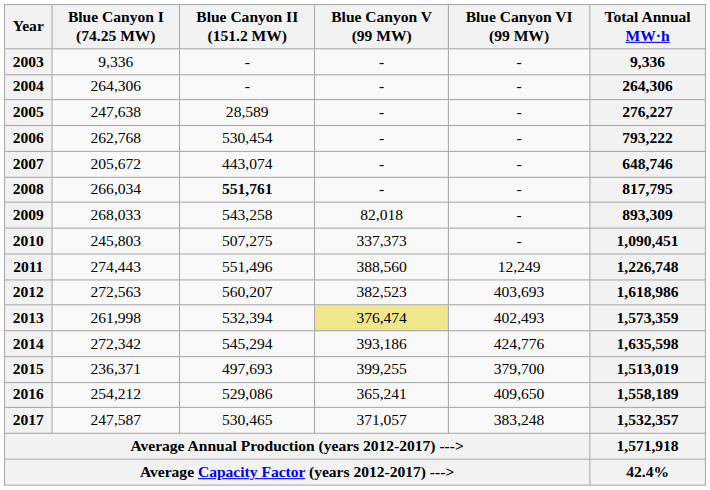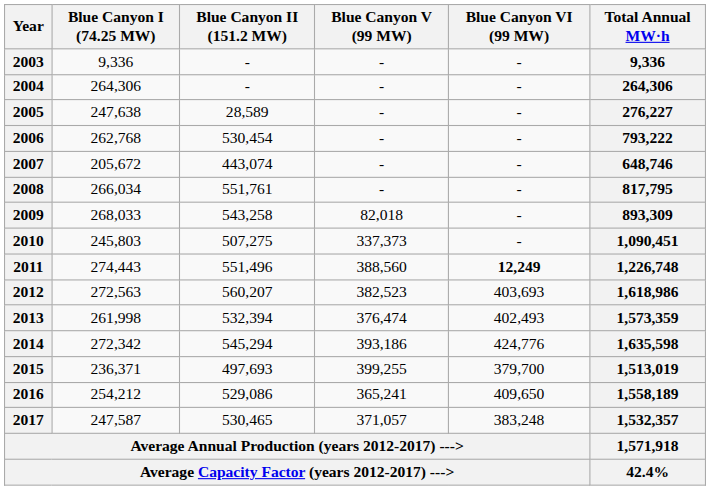(247, 189) bold -> (247, 189) normal
(519, 266) normal -> (519, 266) bold
(382, 318) khaki background -> (382, 318) no background
